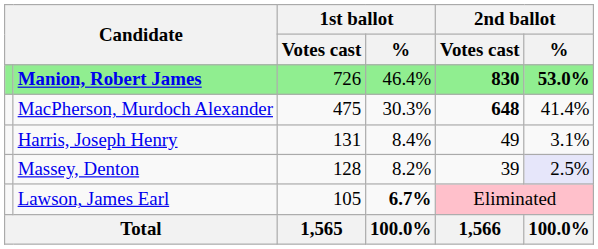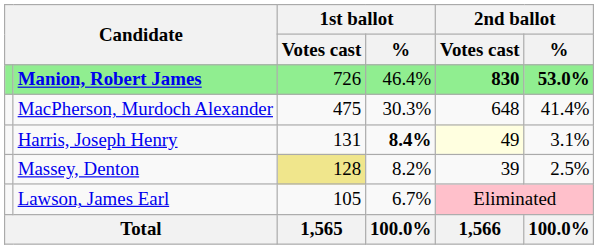(505, 109) bold -> (505, 109) normal
(412, 139) normal -> (410, 139) bold
(510, 139) no background -> (510, 139) lightyellow background
(347, 169) no background -> (347, 169) khaki background
(570, 169) lavender background -> (570, 169) no background
(410, 199) bold -> (412, 199) normal
